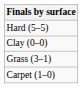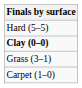(27, 44) normal -> (28, 44) bold
